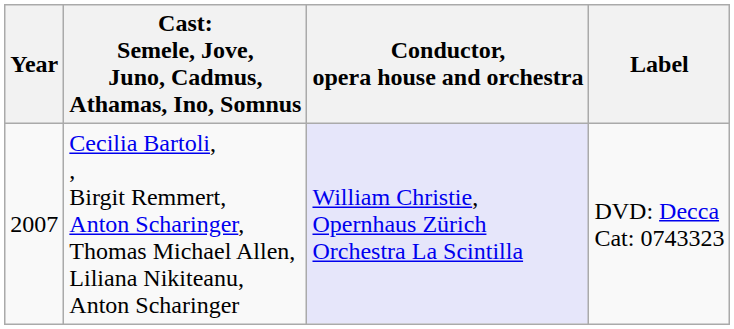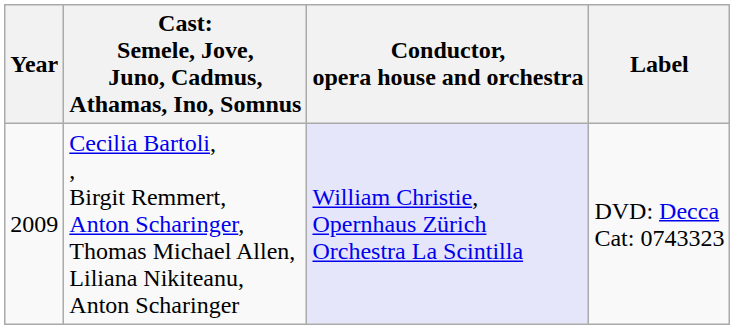(34, 223) 2007 -> (34, 223) 2009
